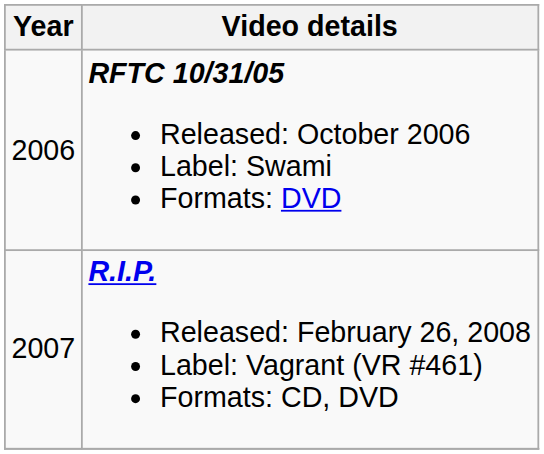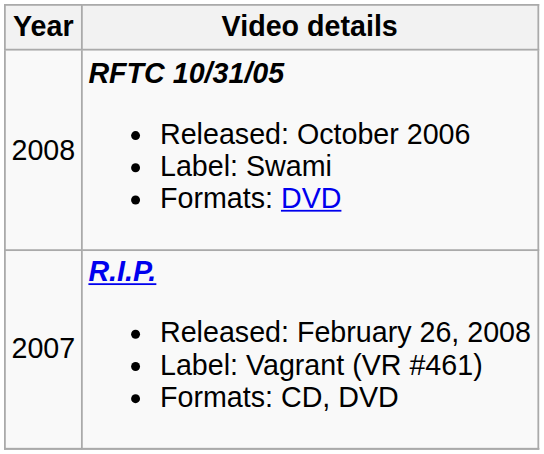(43, 149) 2006 -> (43, 149) 2008
